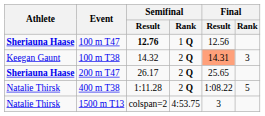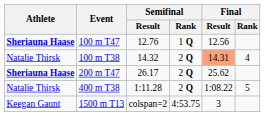(148, 42) bold -> (148, 42) normal
(33, 58) Keegan Gaunt -> (33, 58) Natalie Thirsk
(247, 58) 3 -> (247, 58) 4
(218, 73) 25.65 -> (218, 73) 25.62
(33, 104) Natalie Thirsk -> (33, 104) Keegan Gaunt
